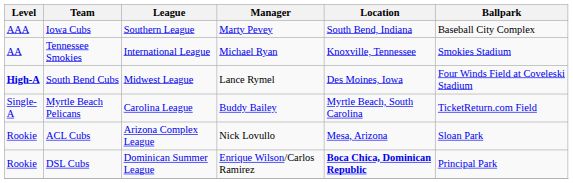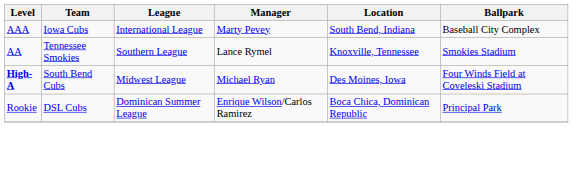(159, 29) Southern League -> (159, 29) International League
(167, 51) International League -> (152, 51) Southern League
(248, 51) Michael Ryan -> (244, 51) Lance Rymel
(247, 79) Lance Rymel -> (246, 79) Michael Ryan
- row: (74, 107)
- row: (68, 136)
(379, 164) bold -> (379, 107) normal
